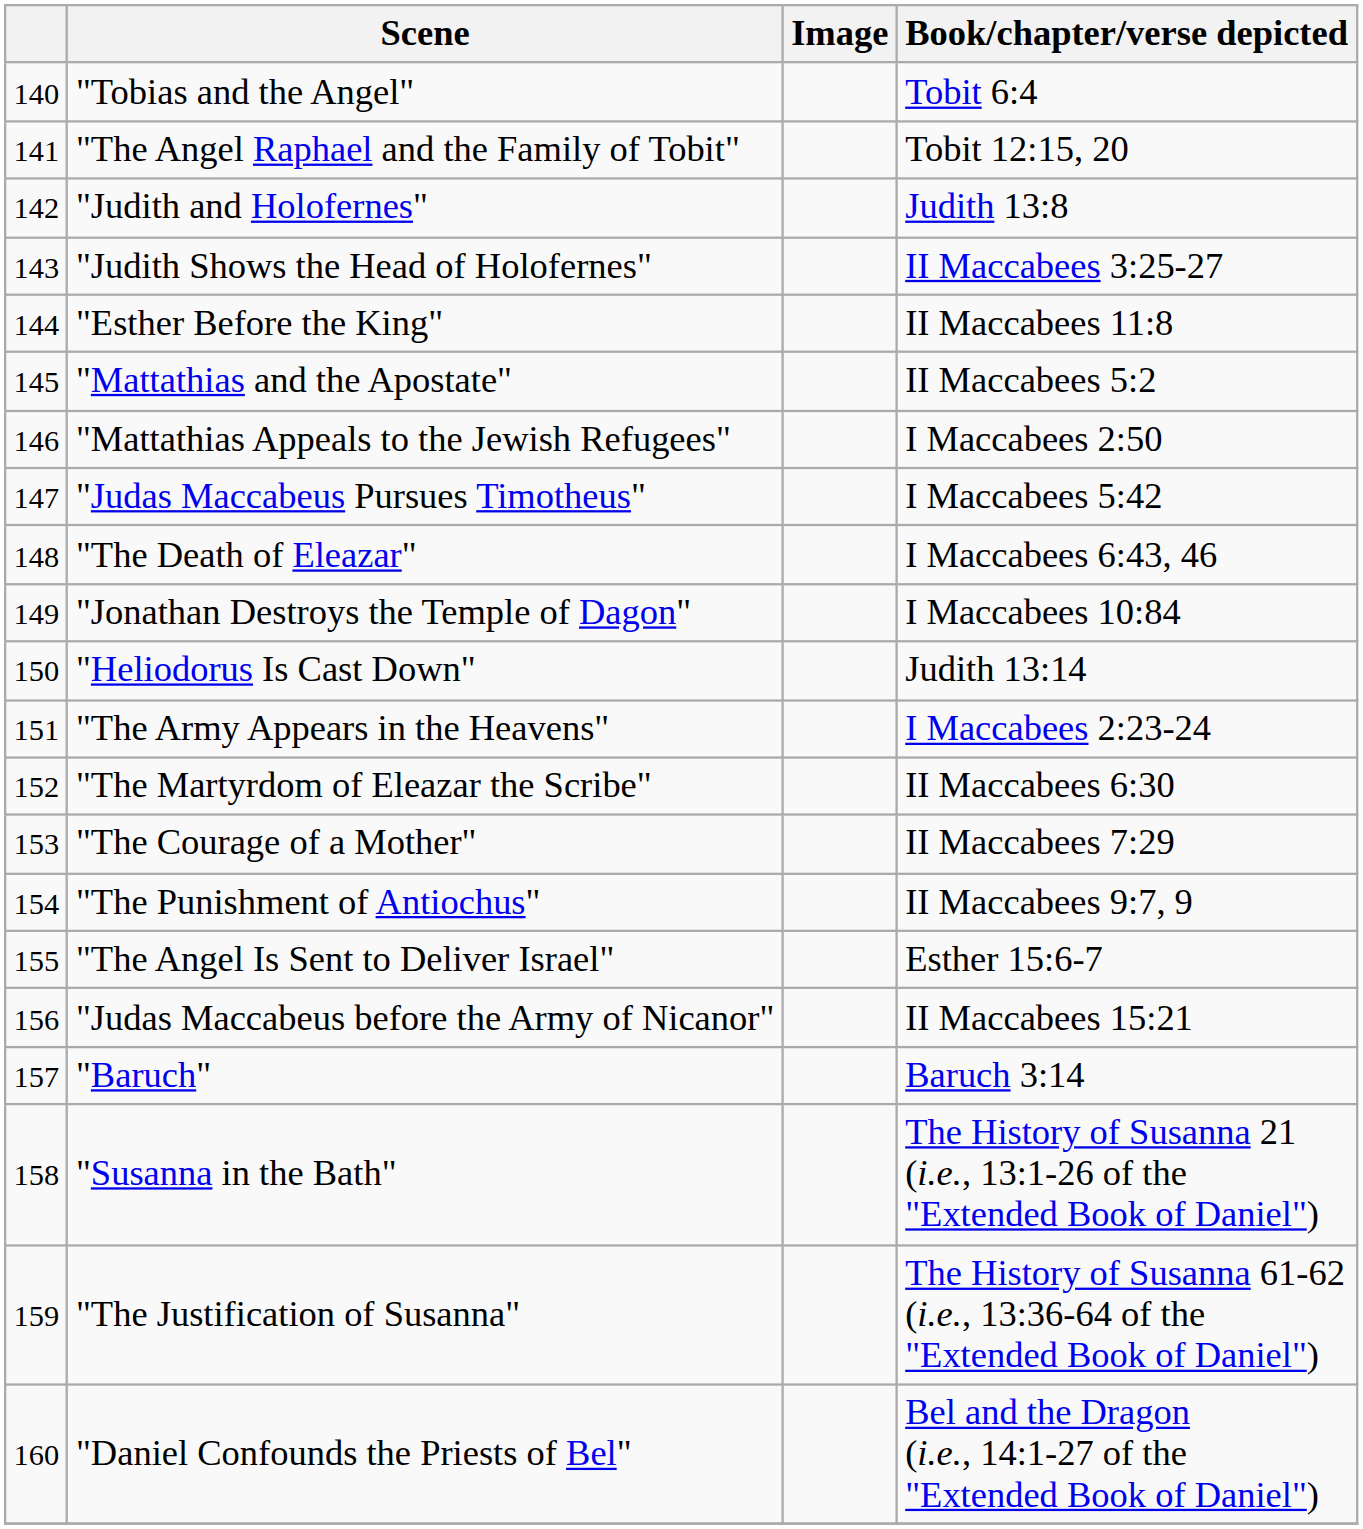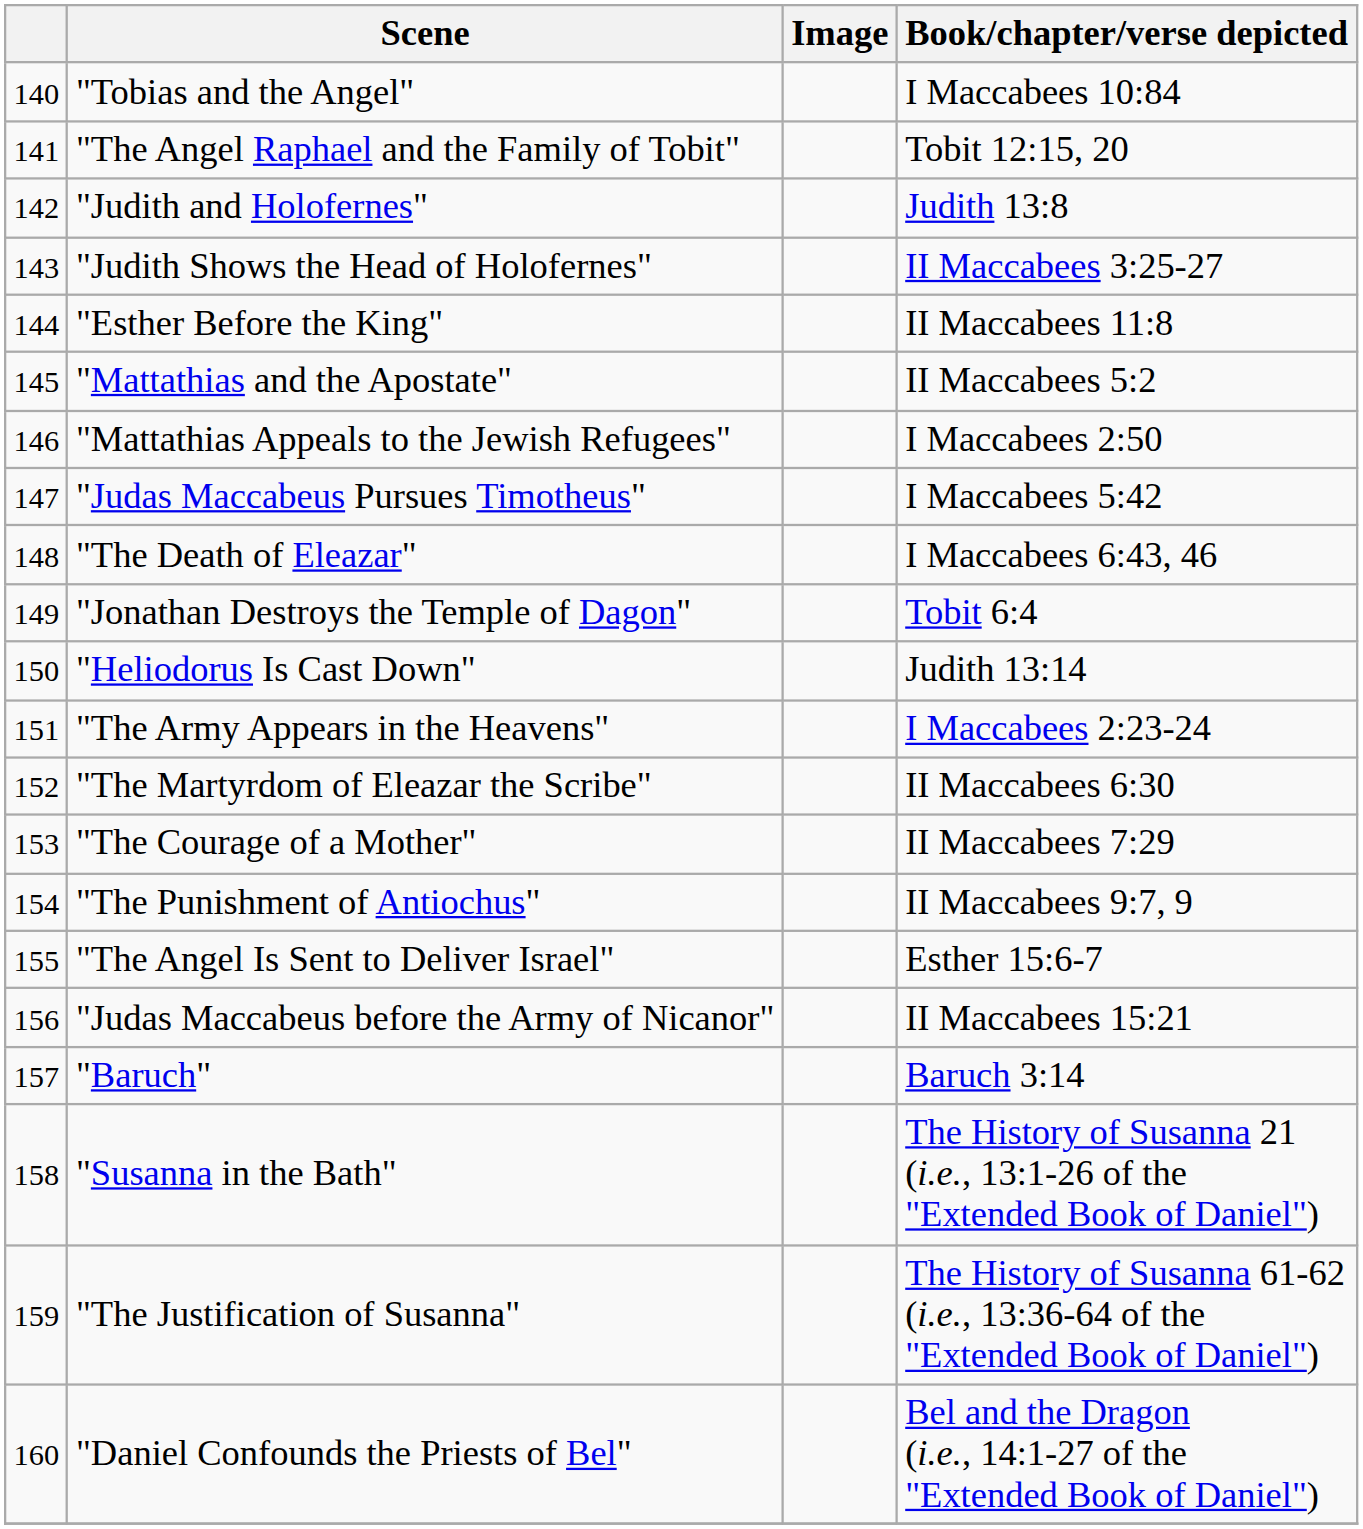(971, 91) Tobit 6:4 -> (1043, 91) I Maccabees 10:84
(1043, 611) I Maccabees 10:84 -> (971, 611) Tobit 6:4
